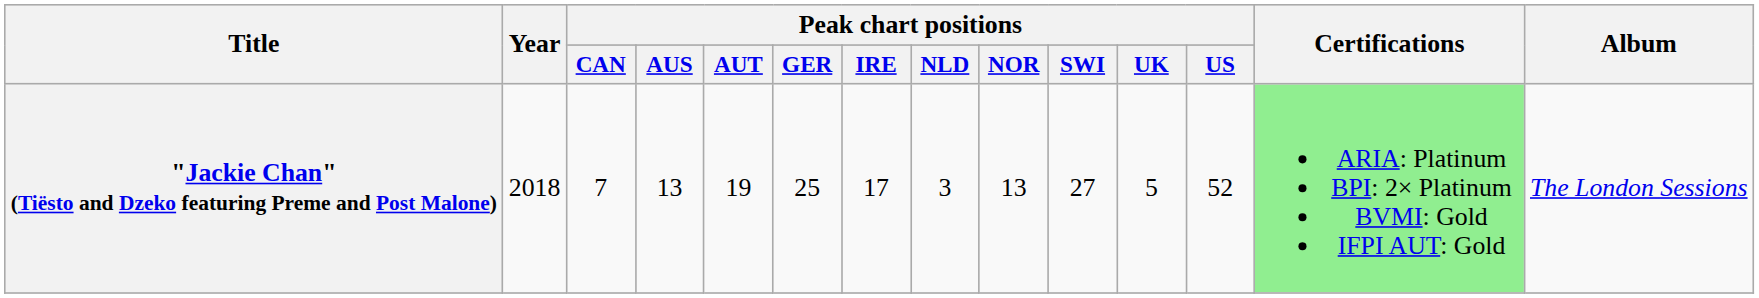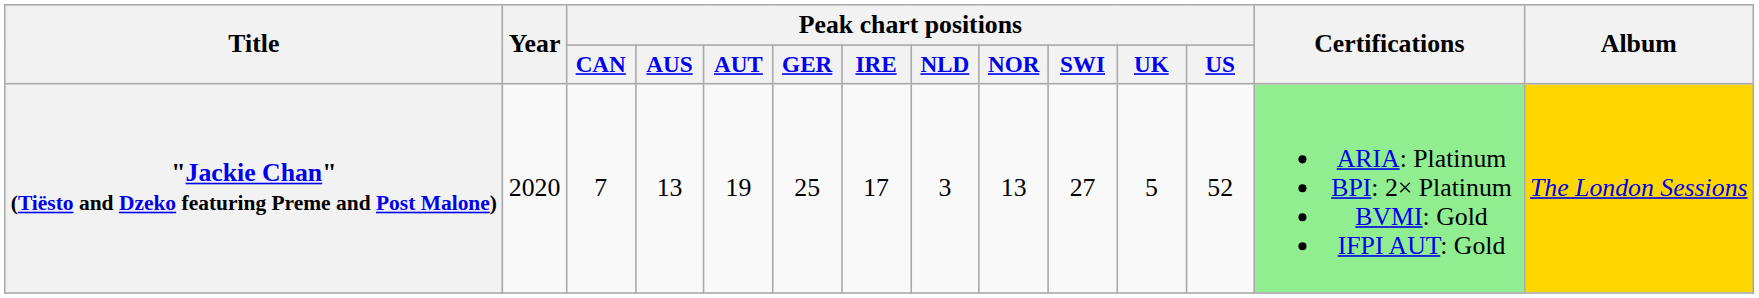(535, 187) 2018 -> (535, 187) 2020
(1639, 187) no background -> (1639, 187) gold background
